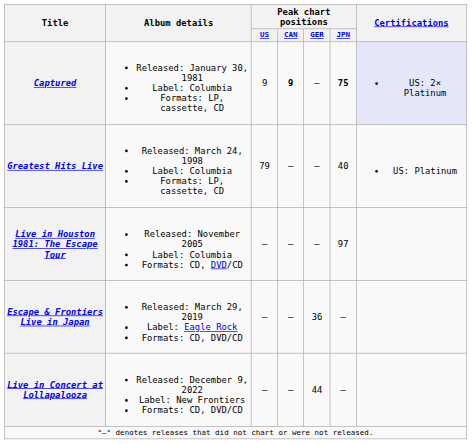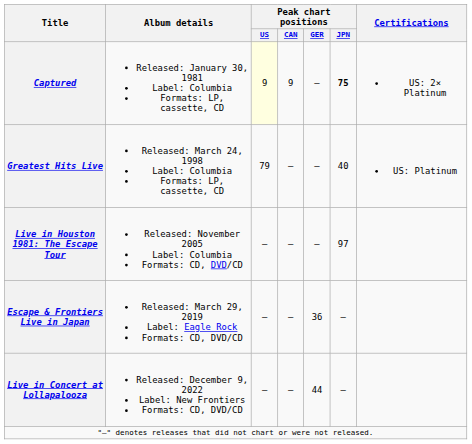(265, 83) no background -> (265, 83) lightyellow background
(291, 83) bold -> (291, 83) normal
(411, 88) lavender background -> (411, 88) no background
